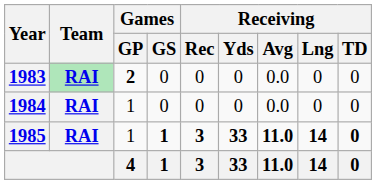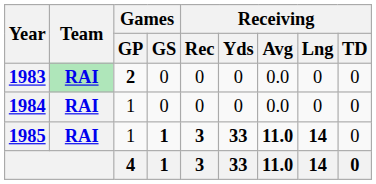(355, 135) bold -> (355, 135) normal
